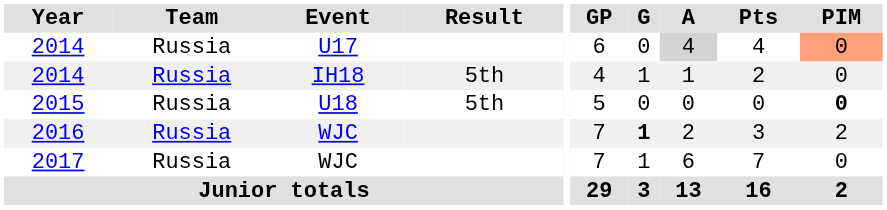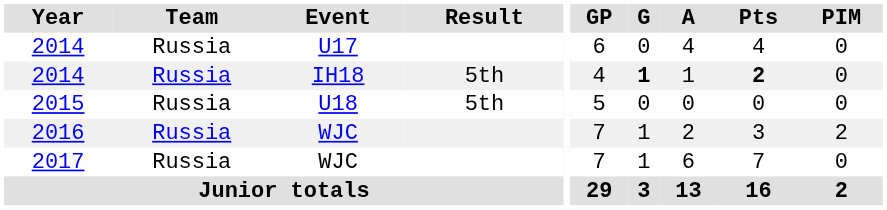(688, 47) lightgrey background -> (688, 47) no background
(841, 47) lightsalmon background -> (841, 47) no background
(644, 76) normal -> (644, 76) bold
(759, 76) normal -> (759, 76) bold
(841, 105) bold -> (841, 105) normal
(644, 133) bold -> (644, 133) normal
